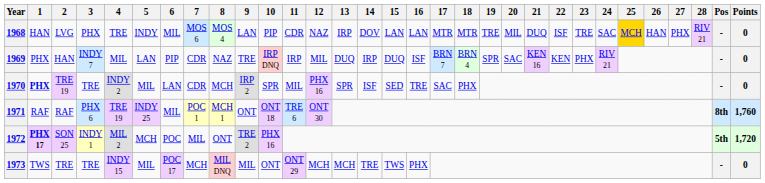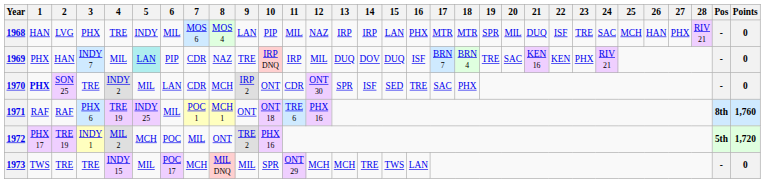(294, 33) CDR -> (294, 33) MIL
(370, 33) DOV -> (370, 33) IRP
(418, 33) LAN -> (418, 33) PHX
(491, 33) TRE -> (491, 33) SPR
(631, 33) gold background -> (631, 33) no background
(146, 60) no background -> (146, 60) paleturquoise background
(370, 60) IRP -> (370, 60) DOV
(491, 60) SPR -> (491, 60) TRE
(64, 86) TRE 19 -> (64, 86) SON 25
(271, 86) SPR -> (271, 86) ONT
(294, 86) MIL -> (294, 86) CDR
(319, 86) PHX 16 -> (319, 86) ONT 30
(319, 113) ONT 30 -> (319, 113) PHX 16
(40, 139) bold -> (40, 139) normal
(64, 139) SON 25 -> (64, 139) TRE 19
(271, 166) ONT -> (271, 166) SPR
(418, 166) PHX -> (418, 166) LAN
